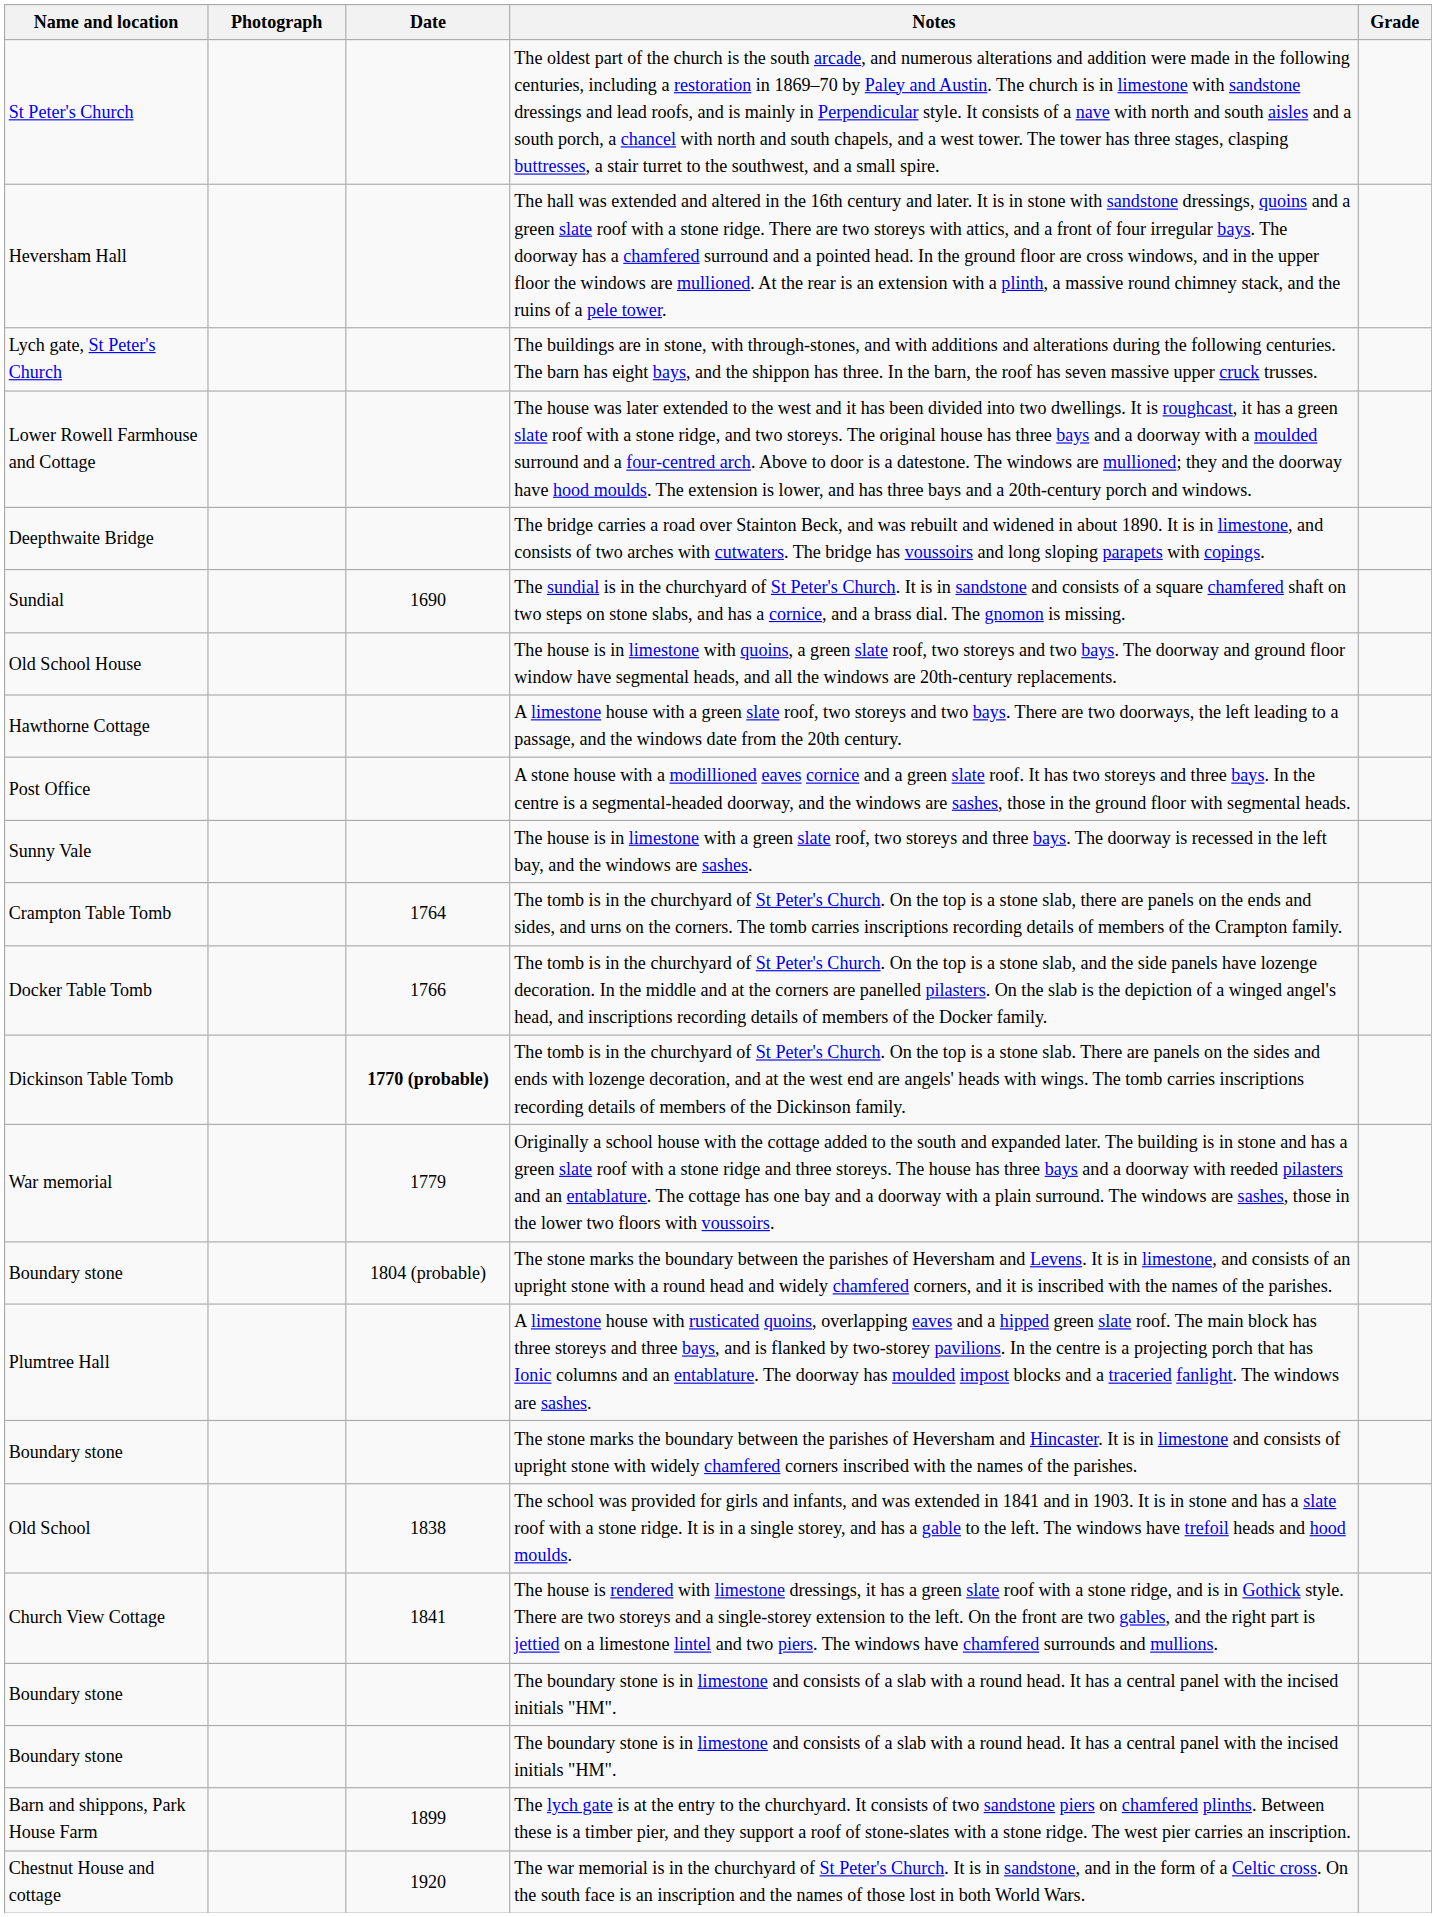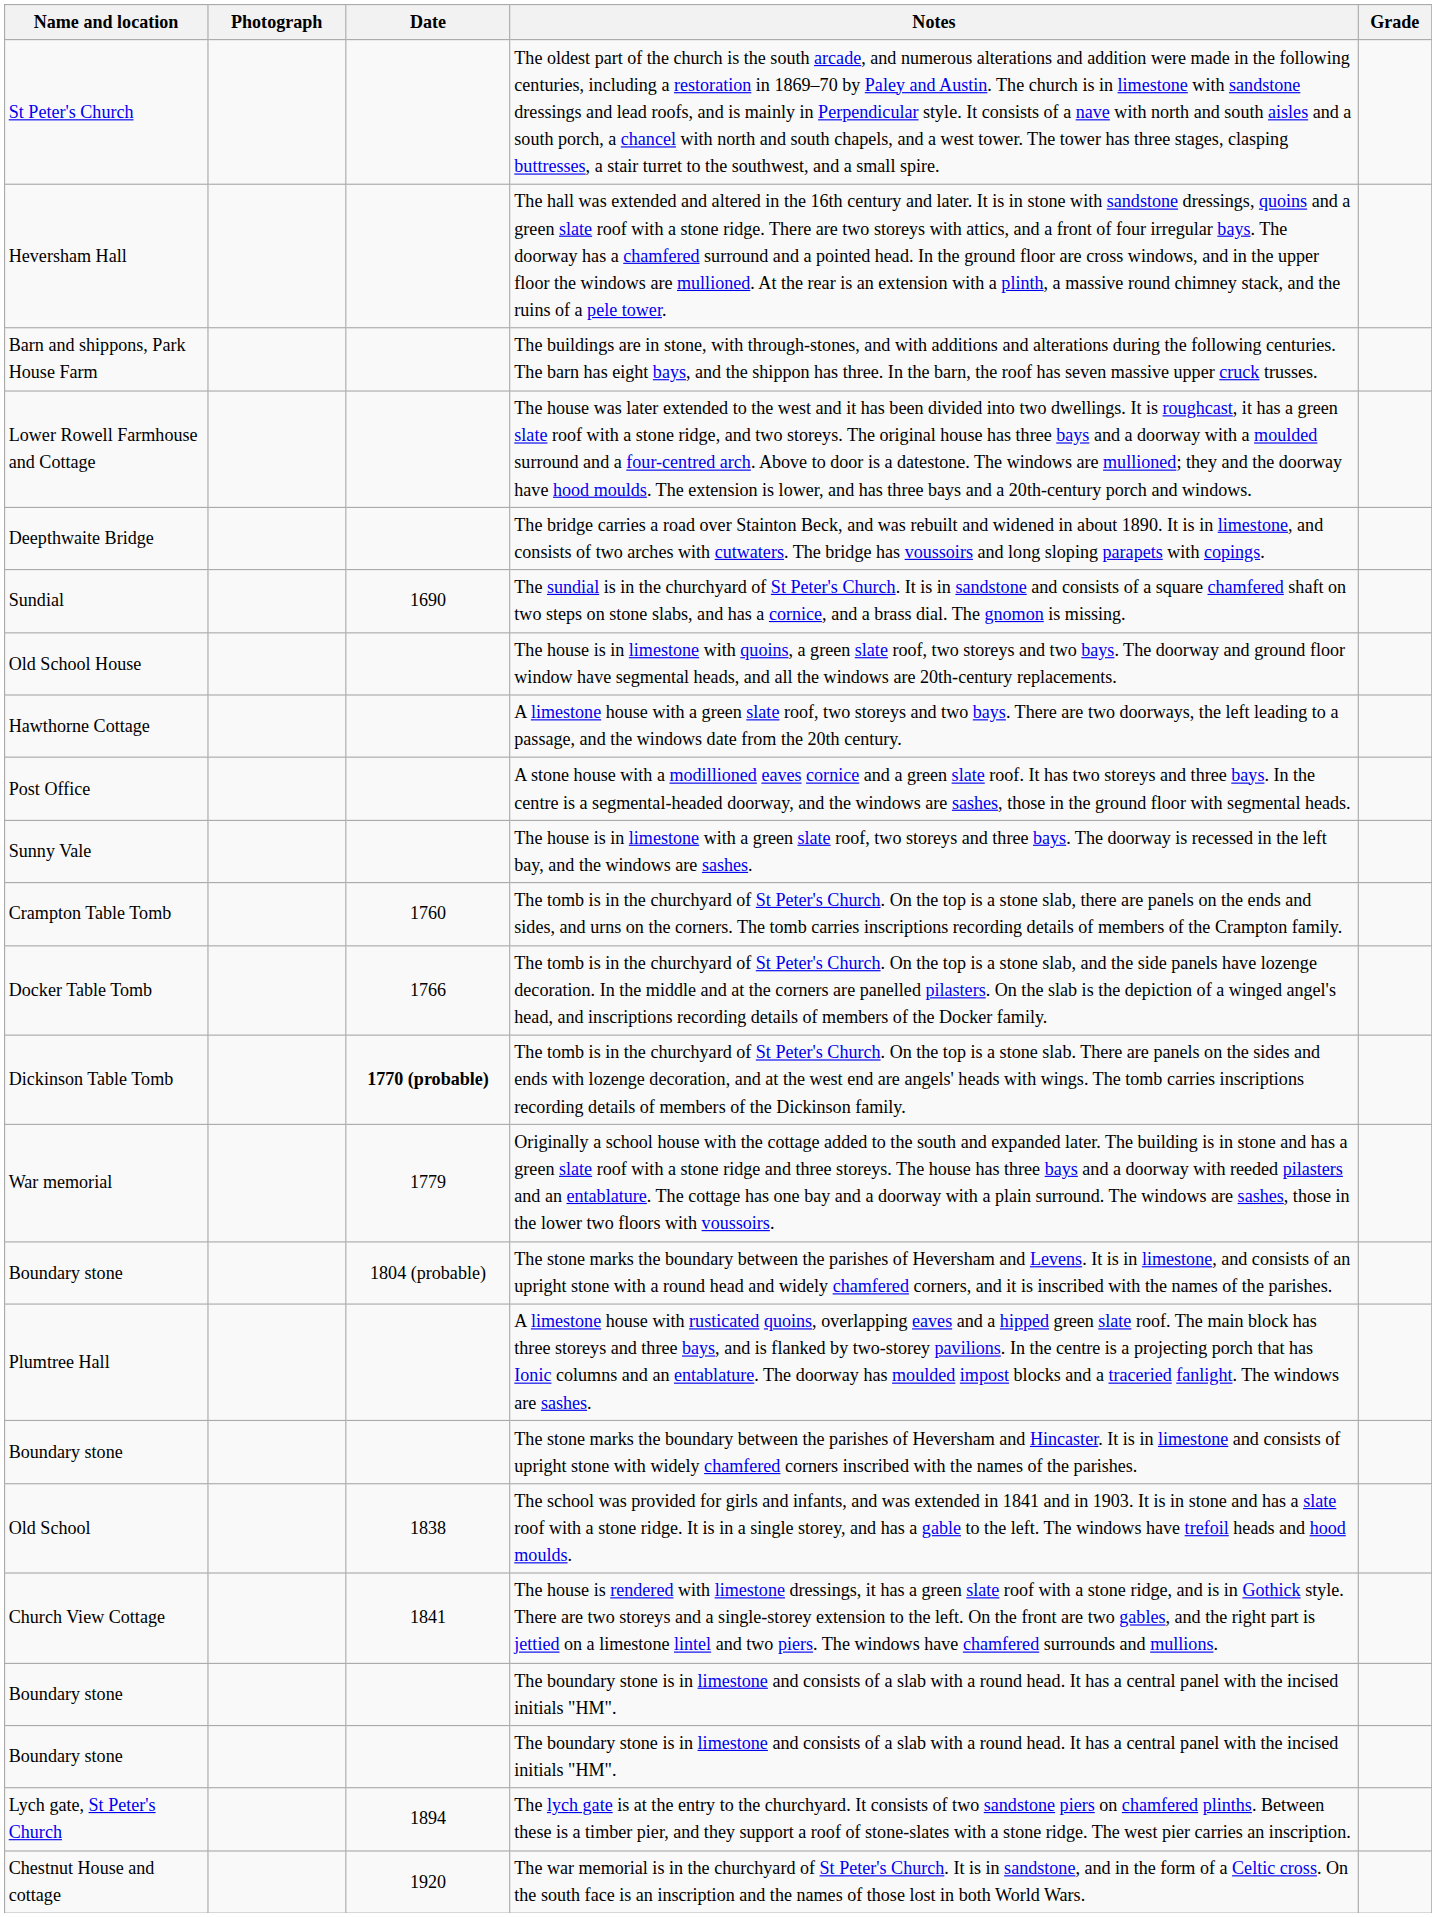(82, 359) Lych gate, St Peter's Church -> (97, 359) Barn and shippons, Park House Farm
(428, 913) 1764 -> (428, 913) 1760
(97, 1819) Barn and shippons, Park House Farm -> (82, 1819) Lych gate, St Peter's Church
(428, 1819) 1899 -> (428, 1819) 1894
